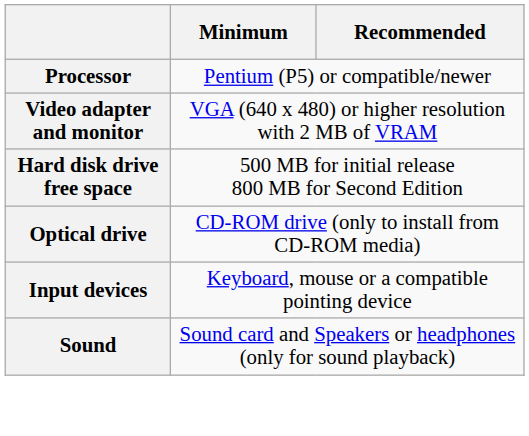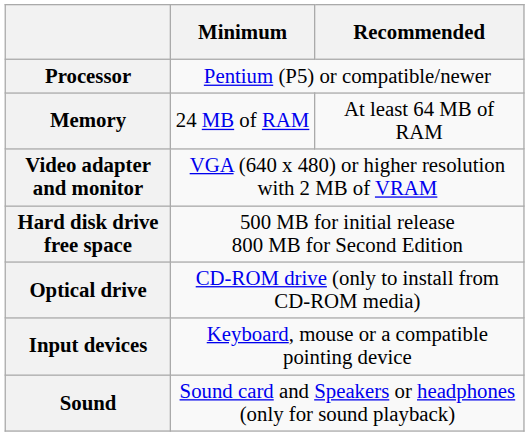+ row: (88, 120)
